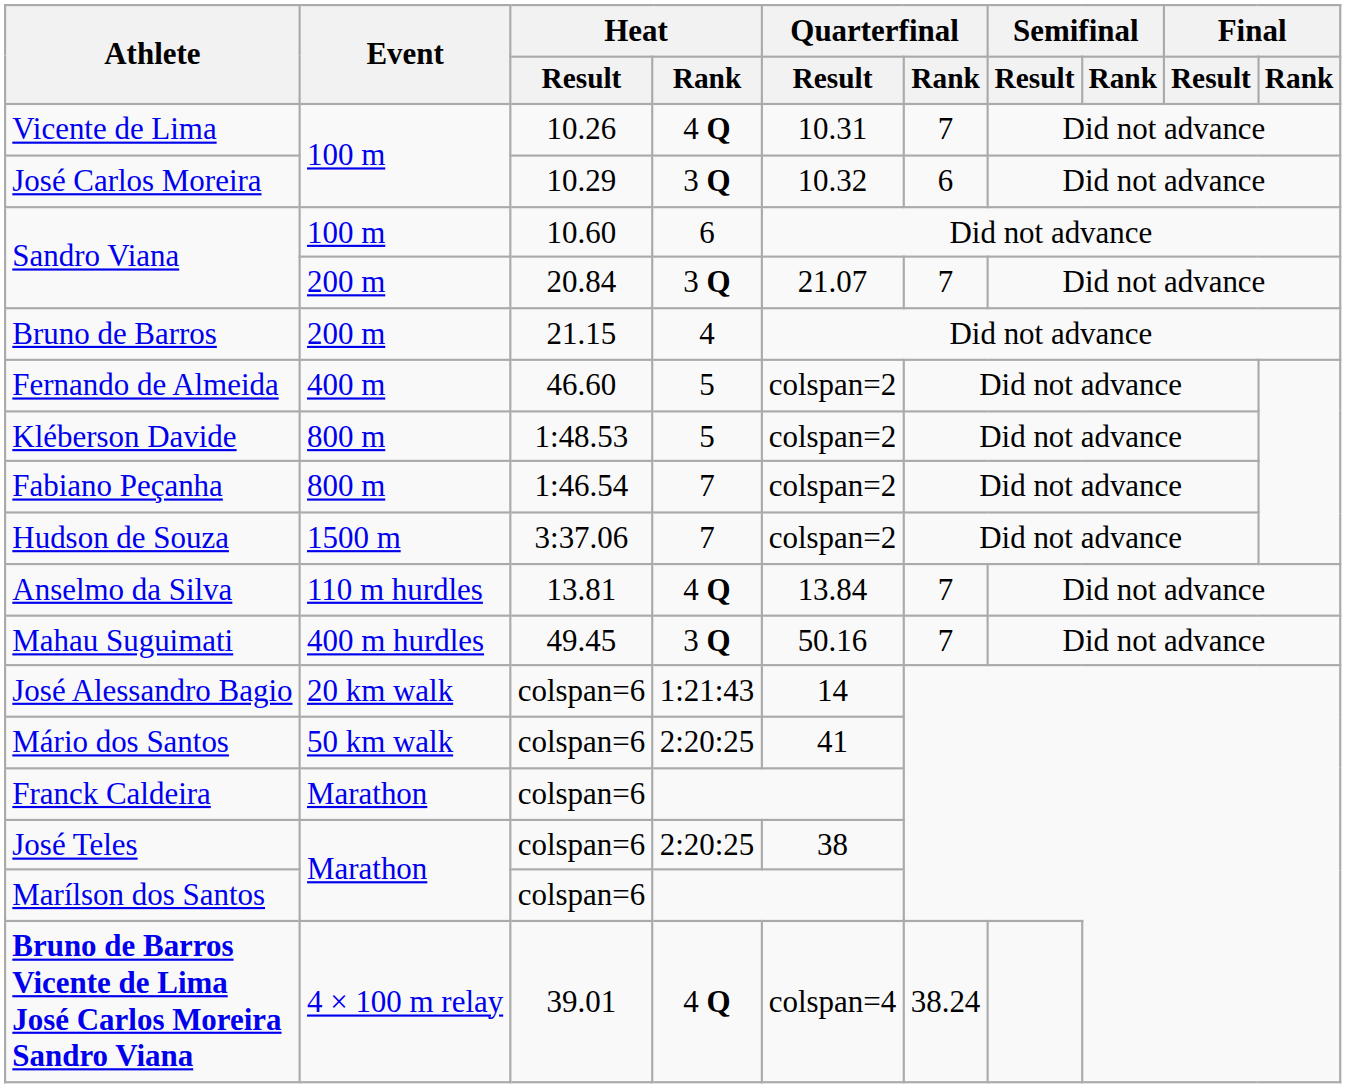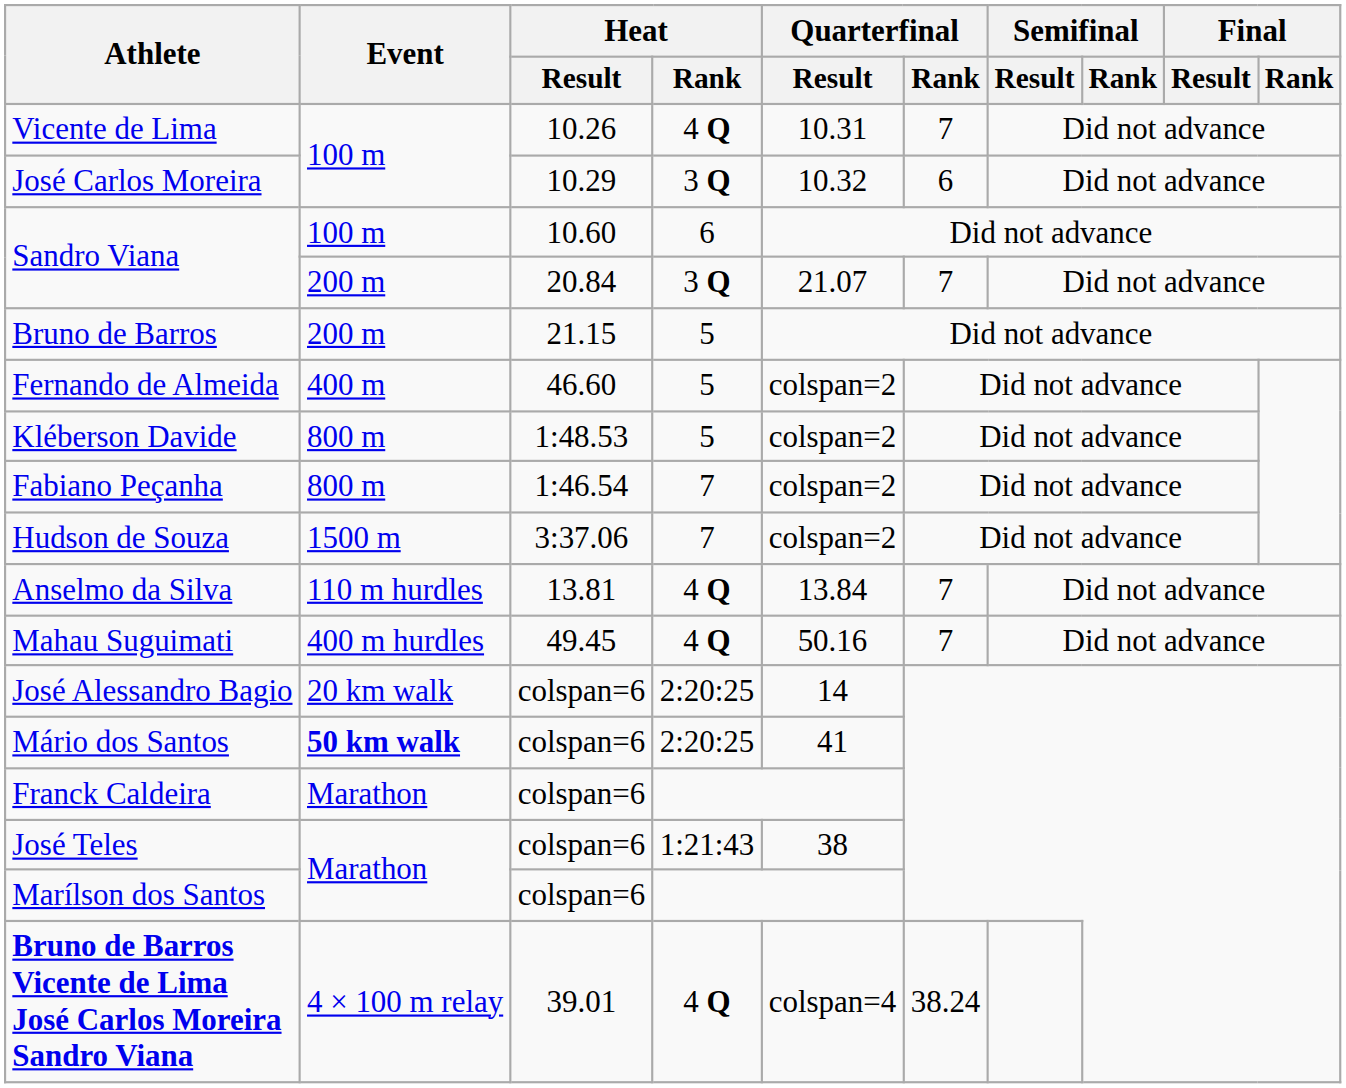(707, 334) 4 -> (707, 334) 5
(707, 640) 3 Q -> (707, 640) 4 Q
(707, 691) 1:21:43 -> (707, 691) 2:20:25
(380, 742) normal -> (384, 742) bold
(707, 844) 2:20:25 -> (707, 844) 1:21:43
